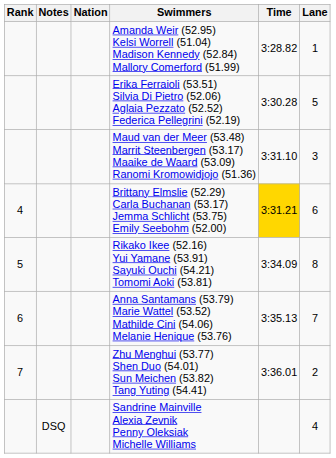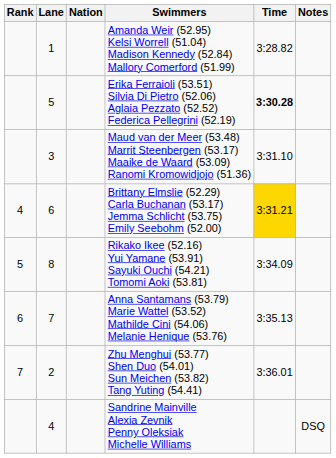columns swapped: (315, 13) <-> (54, 13)
(279, 102) normal -> (275, 102) bold
